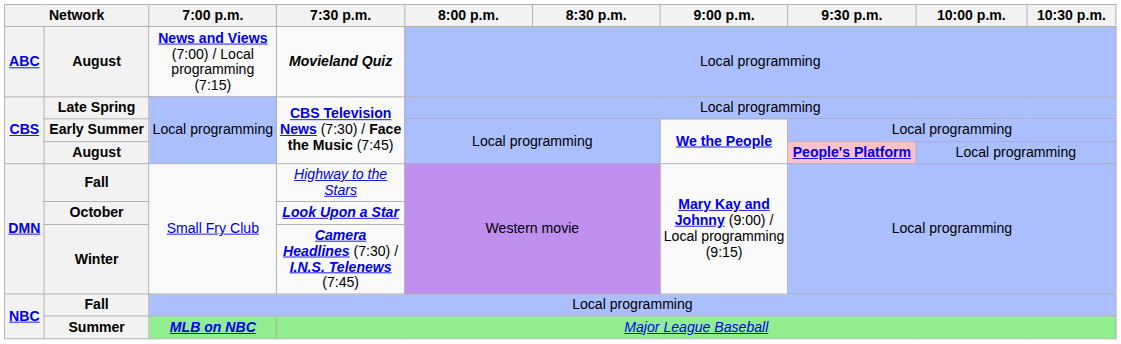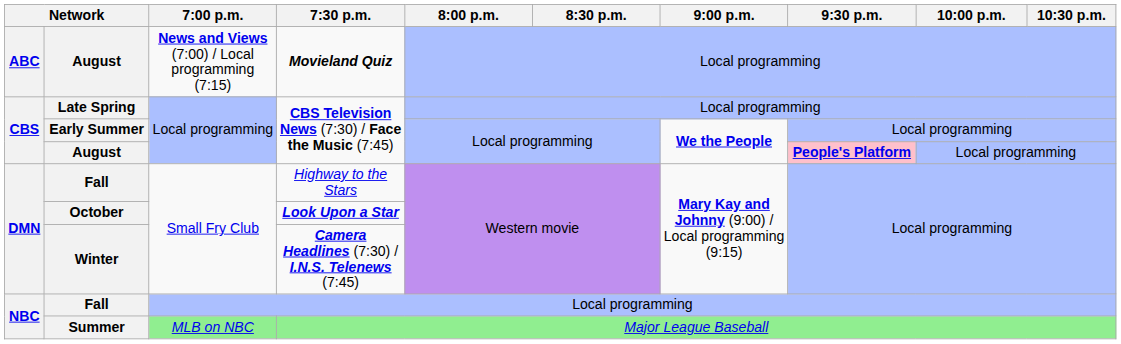(213, 327) bold -> (213, 327) normal
